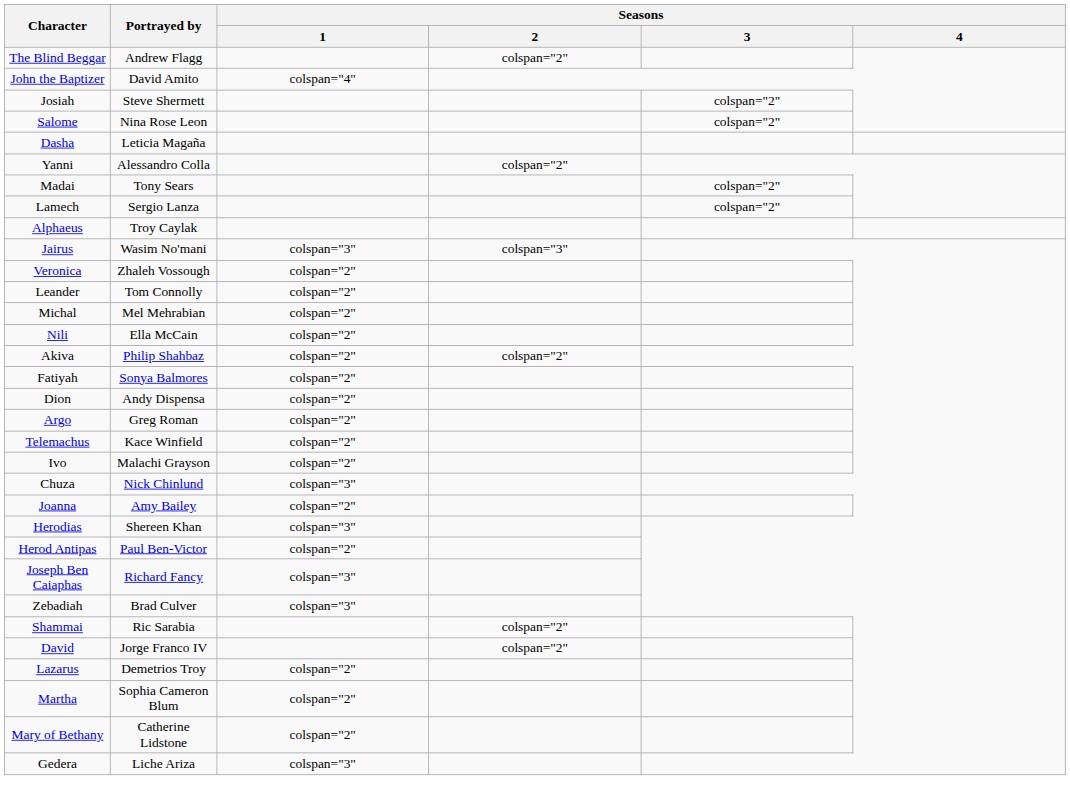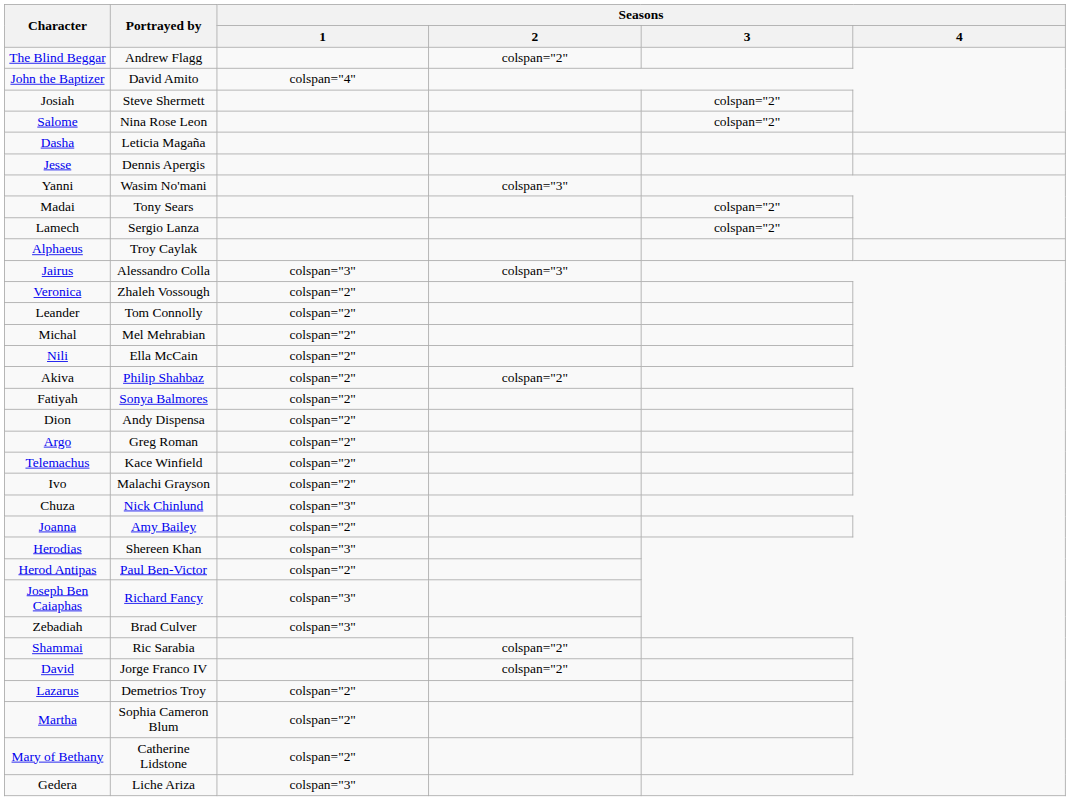+ row: (57, 164)
(164, 164) Alessandro Colla -> (164, 185) Wasim No'mani
(535, 164) colspan="2" -> (535, 185) colspan="3"
(164, 249) Wasim No'mani -> (164, 270) Alessandro Colla
